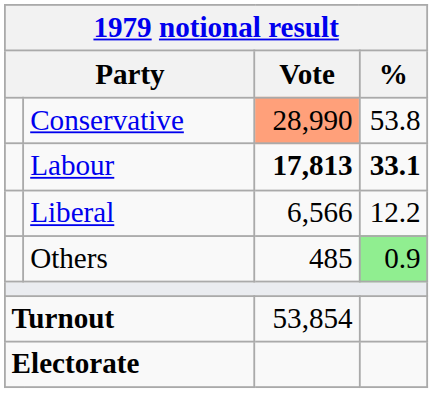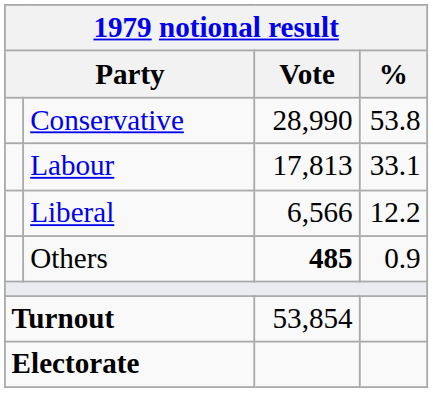(313, 119) lightsalmon background -> (313, 119) no background
(313, 166) bold -> (313, 166) normal
(395, 166) bold -> (395, 166) normal
(331, 258) normal -> (331, 258) bold
(402, 258) lightgreen background -> (402, 258) no background
